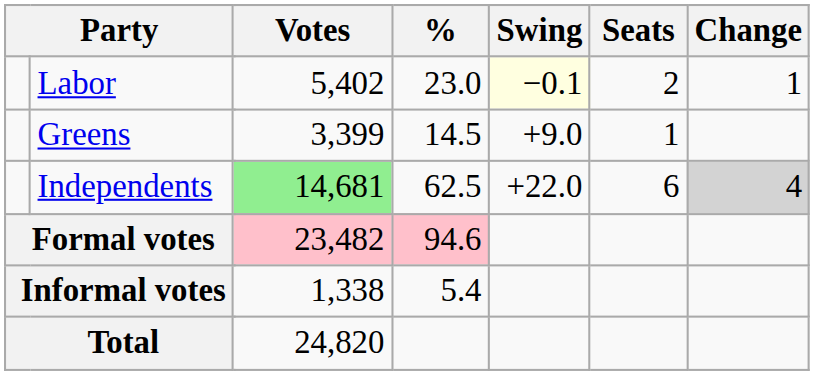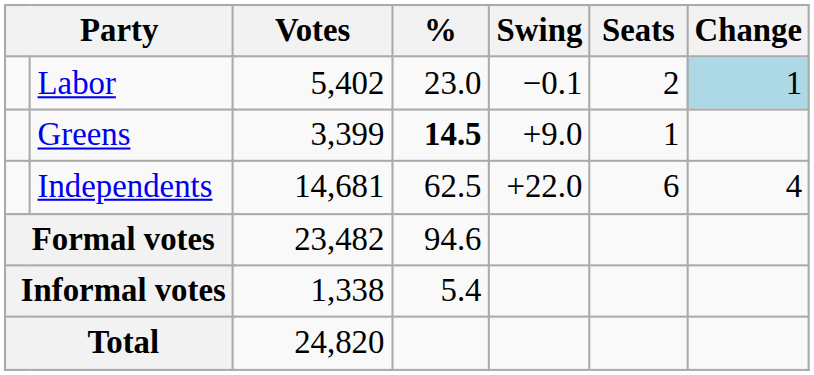(553, 82) lightyellow background -> (553, 82) no background
(794, 82) no background -> (794, 82) lightblue background
(453, 134) normal -> (453, 134) bold
(339, 186) lightgreen background -> (339, 186) no background
(794, 186) lightgrey background -> (794, 186) no background
(339, 238) pink background -> (339, 238) no background
(453, 238) pink background -> (453, 238) no background
